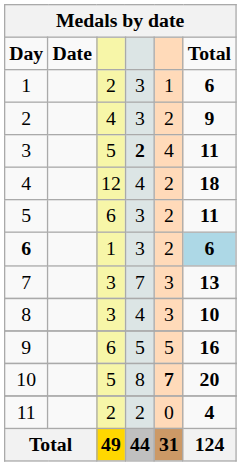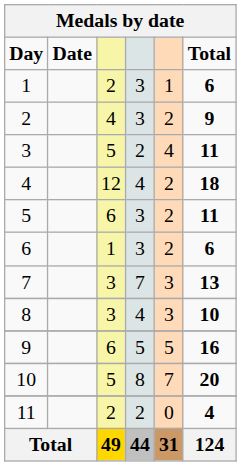(140, 151) bold -> (140, 151) normal
(26, 249) bold -> (26, 249) normal
(209, 249) lightblue background -> (209, 249) no background
(169, 379) bold -> (169, 379) normal
